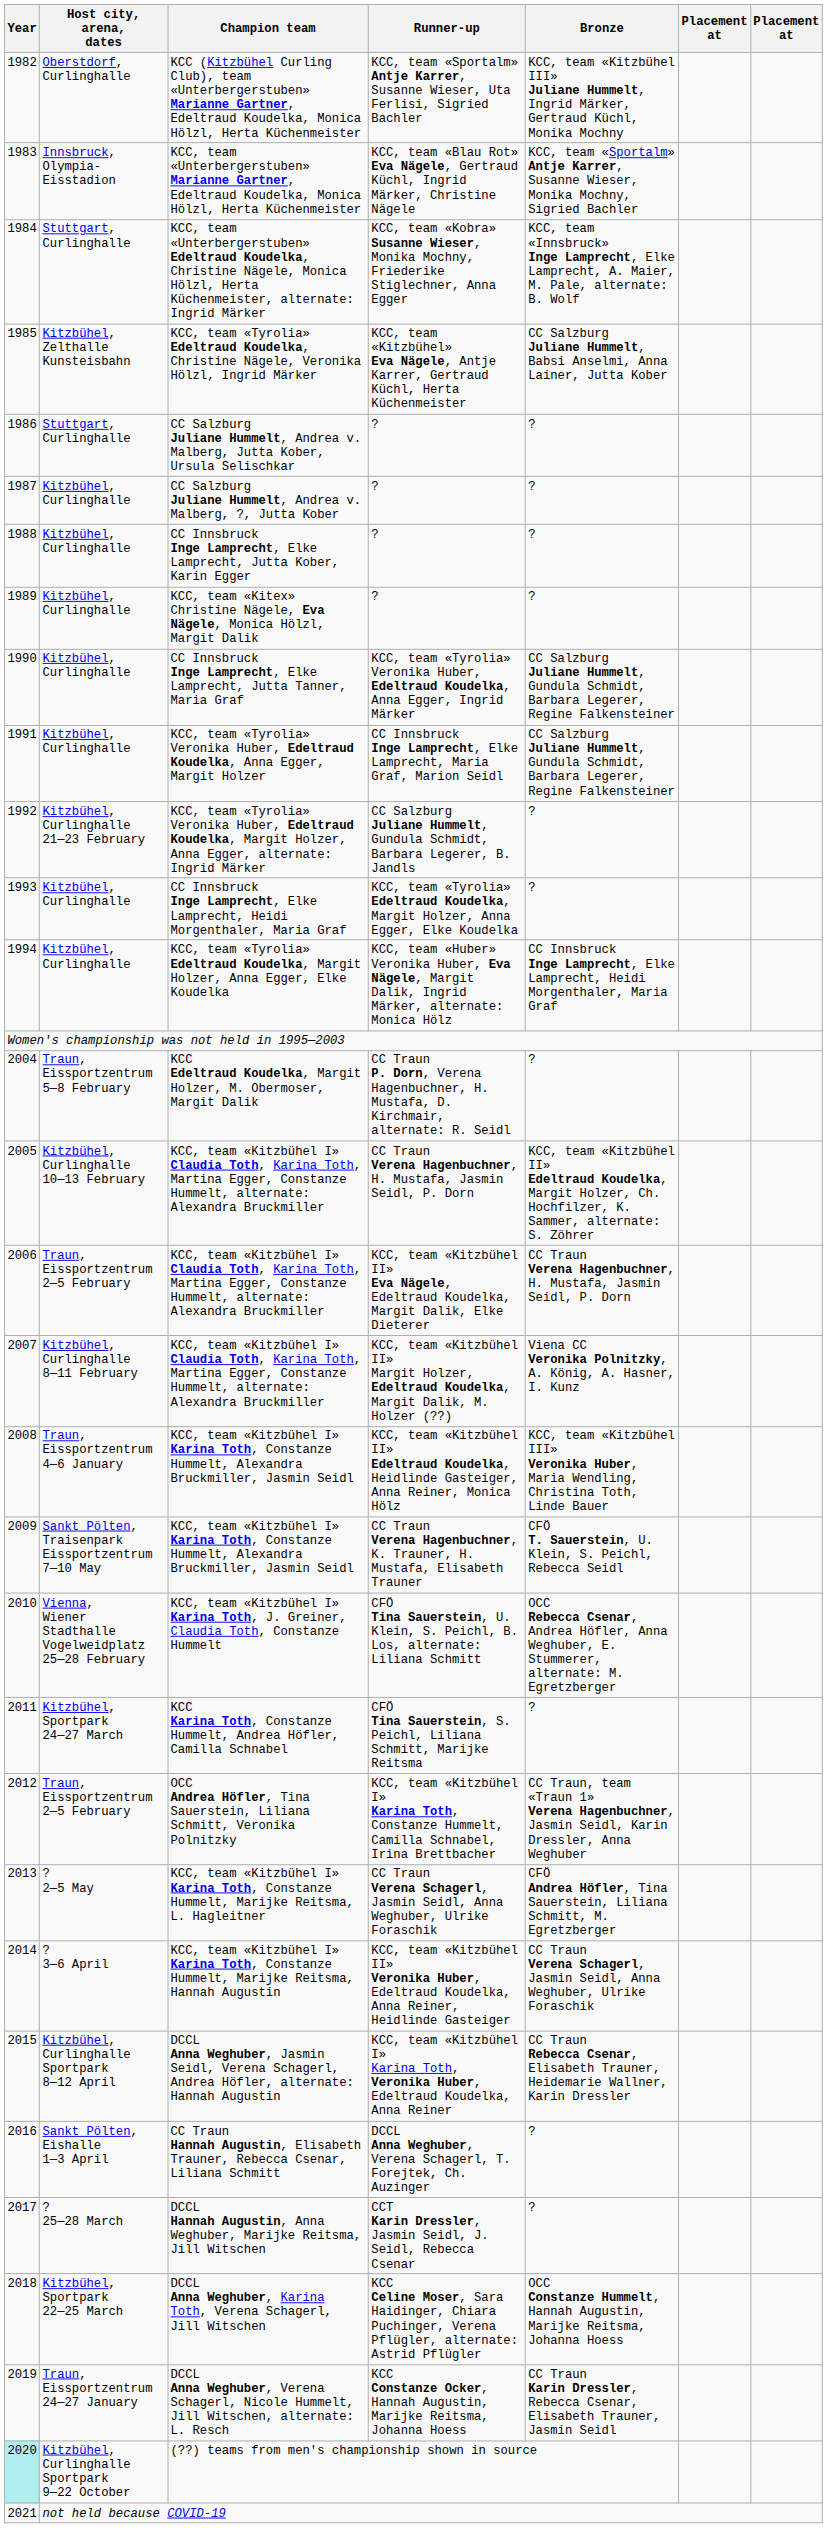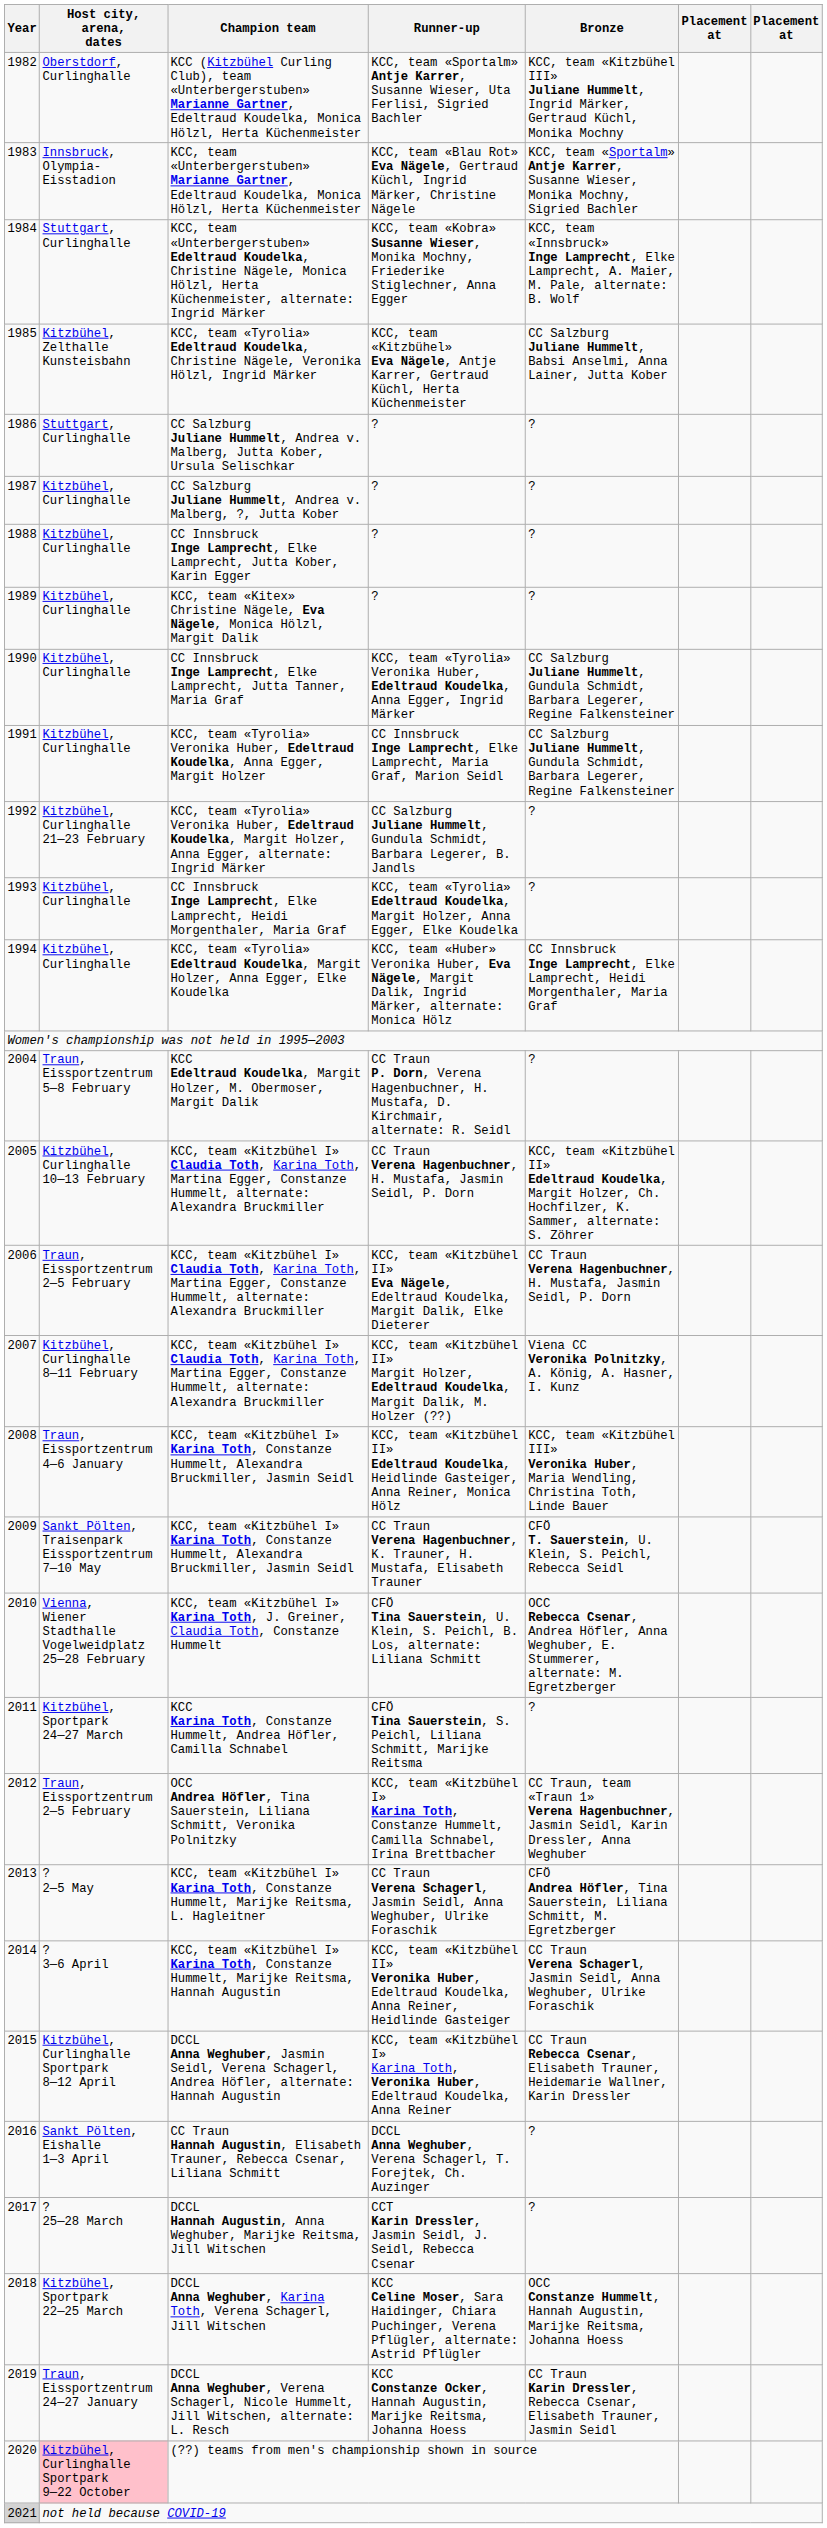(22, 2451) paleturquoise background -> (22, 2451) no background
(87, 2472) no background -> (87, 2472) pink background
(22, 2513) no background -> (22, 2513) lightgrey background
